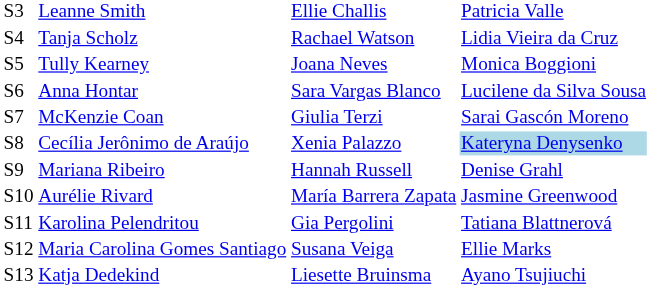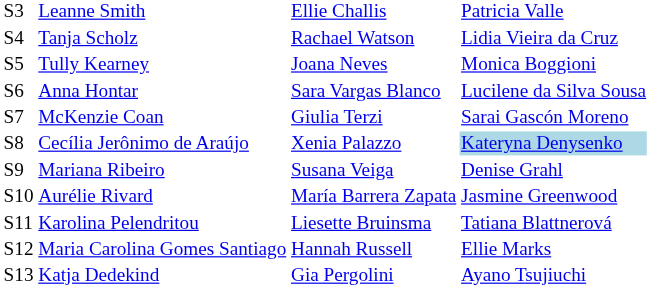(352, 169) Hannah Russell -> (342, 169) Susana Veiga
(342, 222) Gia Pergolini -> (361, 222) Liesette Bruinsma
(342, 248) Susana Veiga -> (352, 248) Hannah Russell
(361, 275) Liesette Bruinsma -> (342, 275) Gia Pergolini
